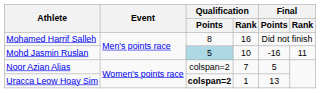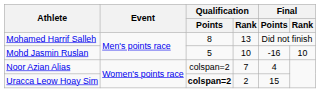(246, 39) 16 -> (246, 39) 13
(209, 53) lightblue background -> (209, 53) no background
(302, 53) 11 -> (302, 53) 10
(274, 67) 5 -> (274, 67) 4
(246, 81) 1 -> (246, 81) 2
(274, 81) 13 -> (274, 81) 15
